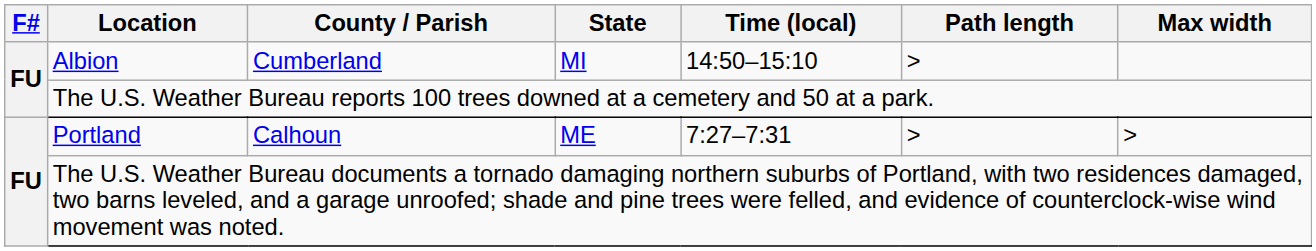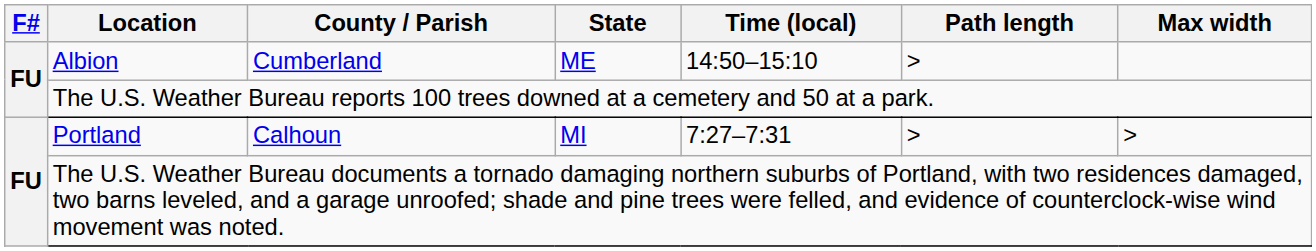(573, 60) MI -> (578, 60) ME
(578, 135) ME -> (573, 135) MI
